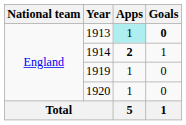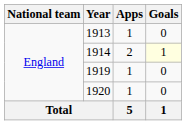(130, 33) paleturquoise background -> (130, 33) no background
(164, 33) bold -> (164, 33) normal
(130, 52) bold -> (130, 52) normal
(164, 52) no background -> (164, 52) lightyellow background
